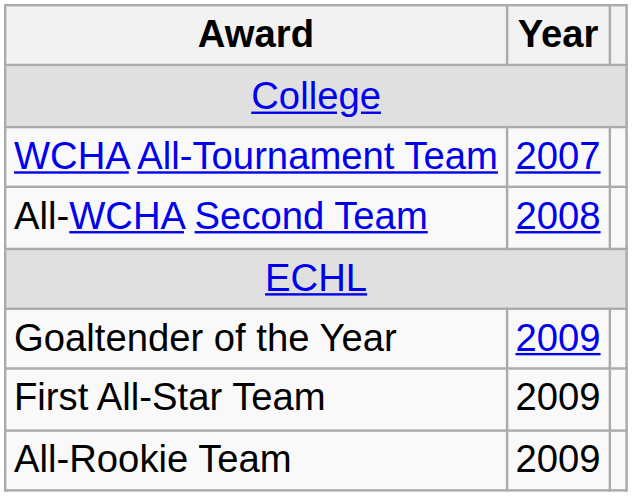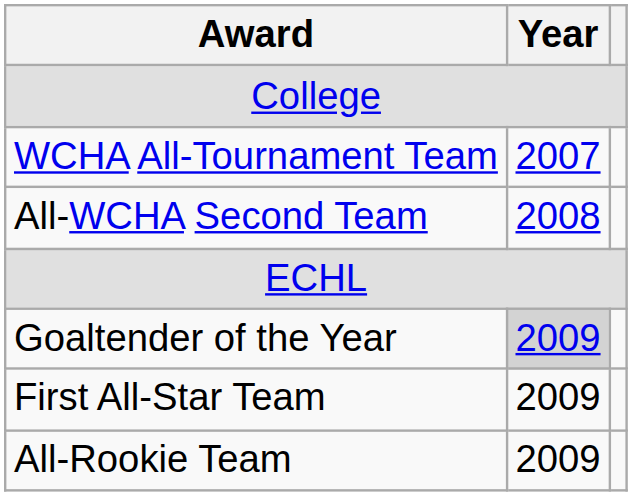(558, 338) no background -> (558, 338) lightgrey background
